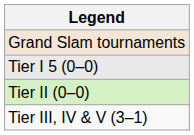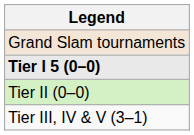(53, 68) normal -> (54, 68) bold
